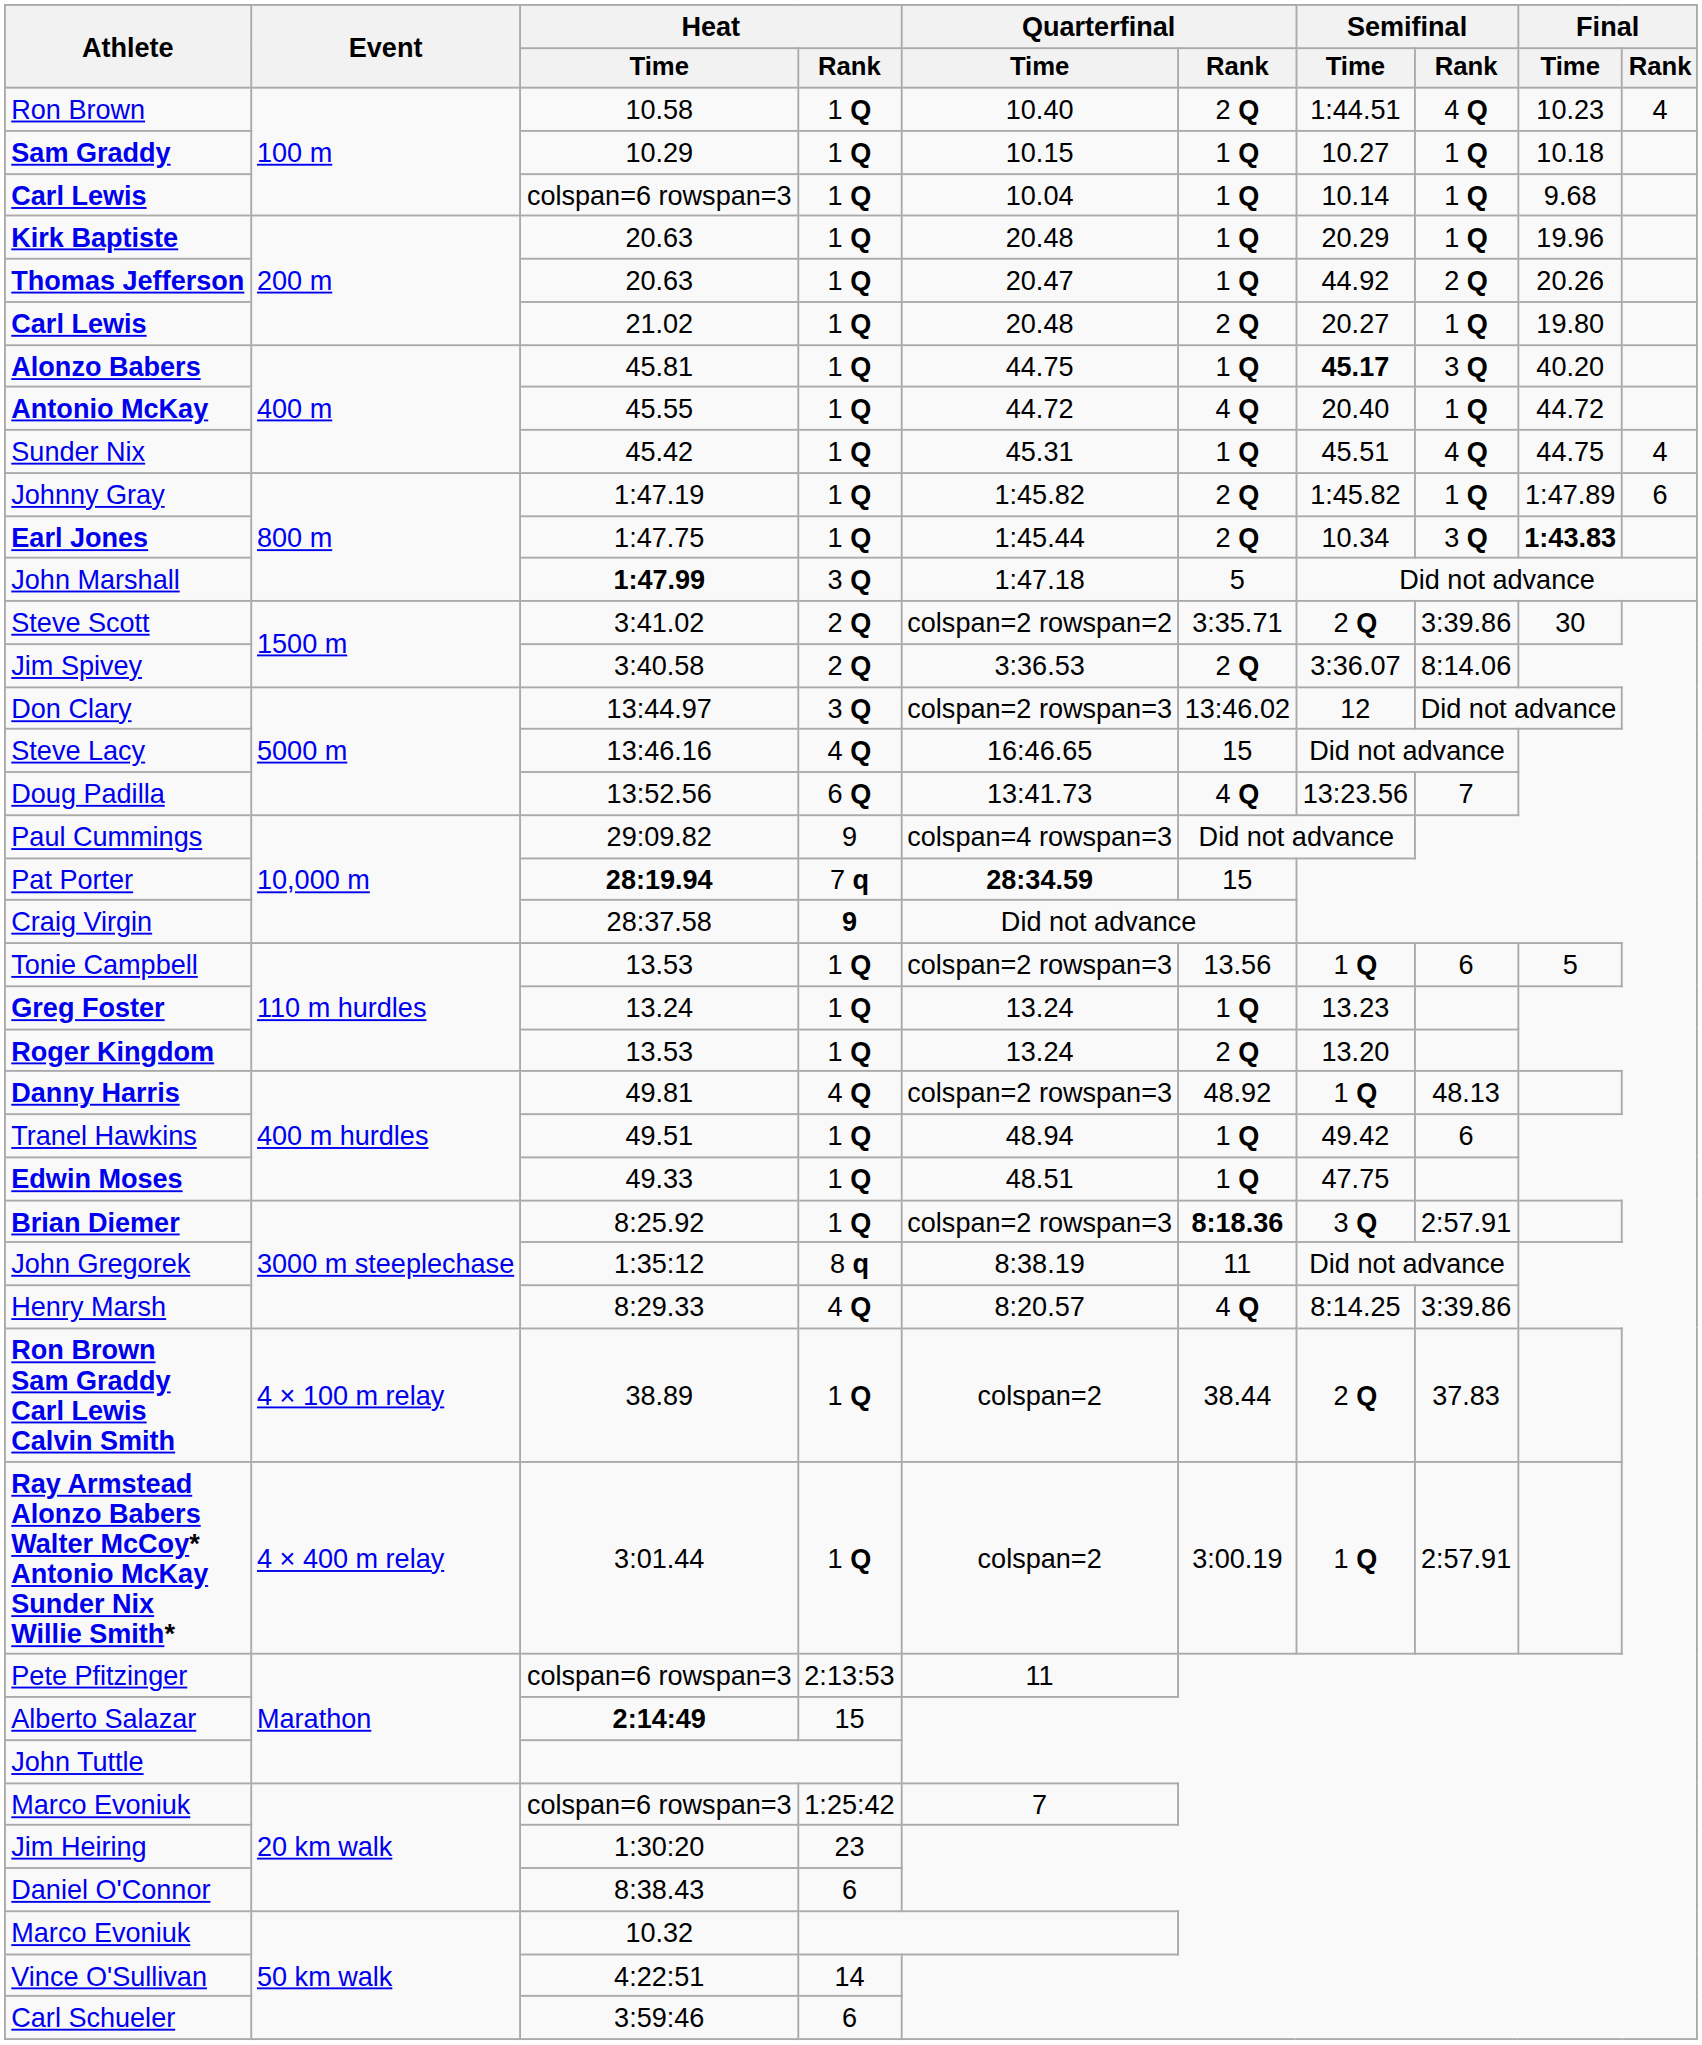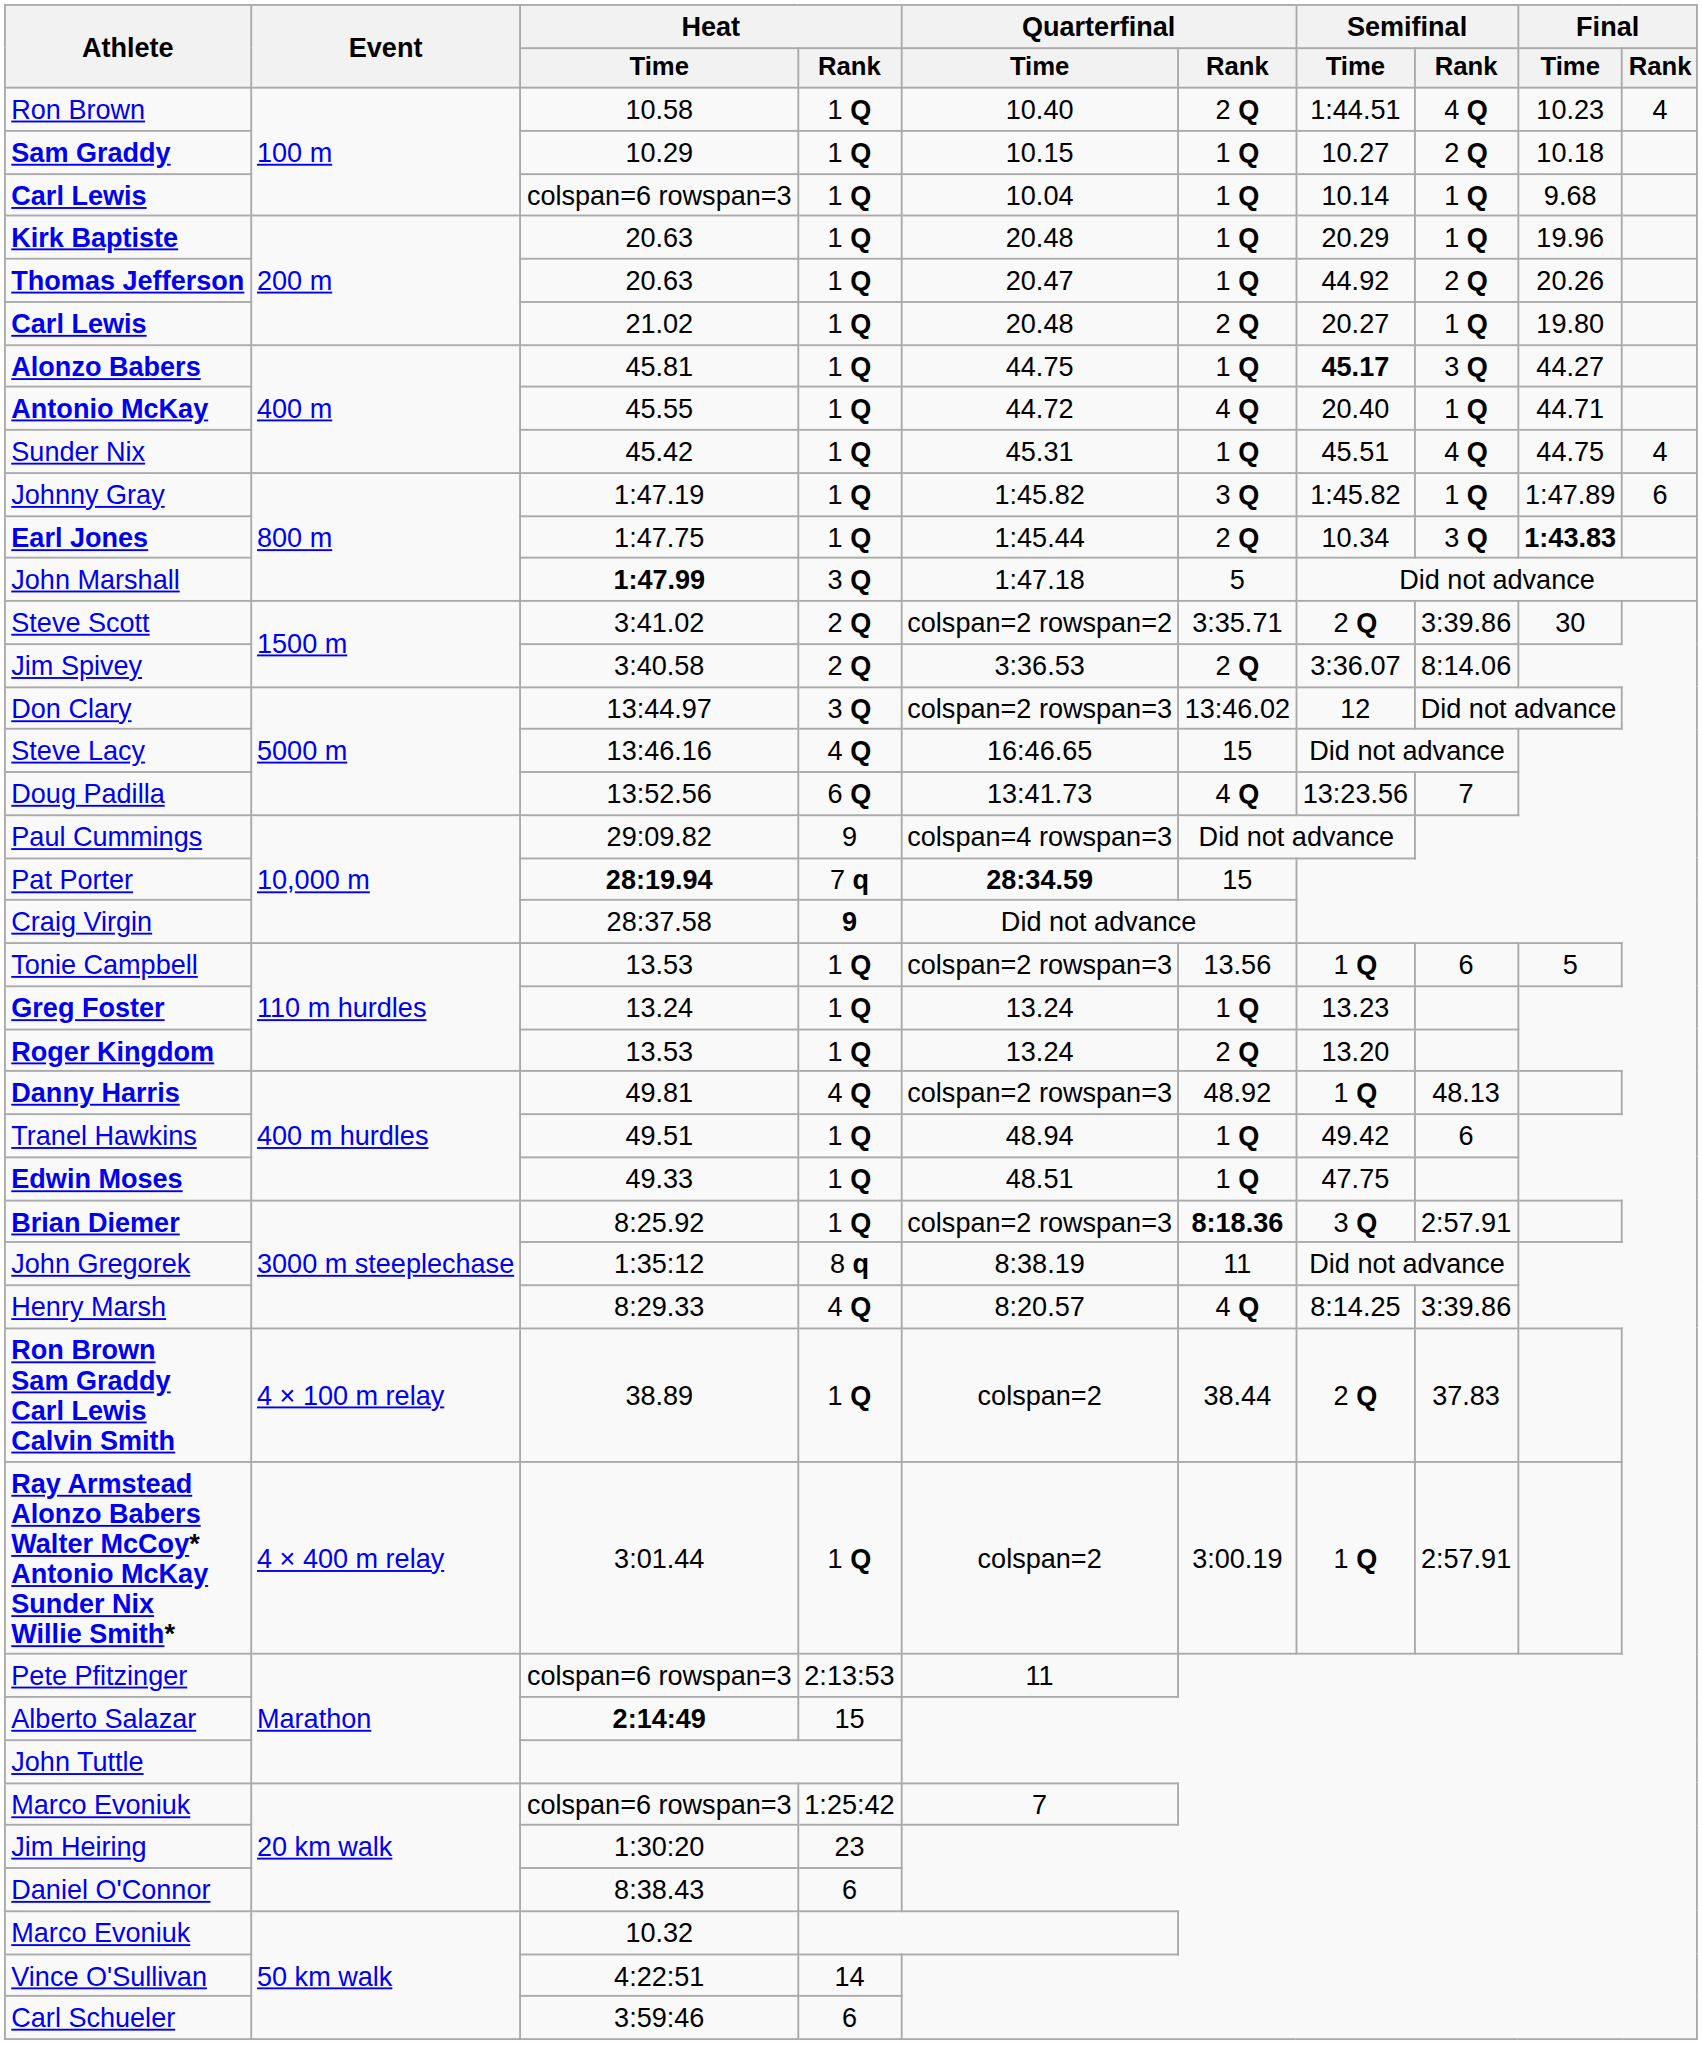(1466, 153) 1 Q -> (1466, 153) 2 Q
(1570, 366) 40.20 -> (1570, 366) 44.27
(1570, 409) 44.72 -> (1570, 409) 44.71
(1237, 495) 2 Q -> (1237, 495) 3 Q
